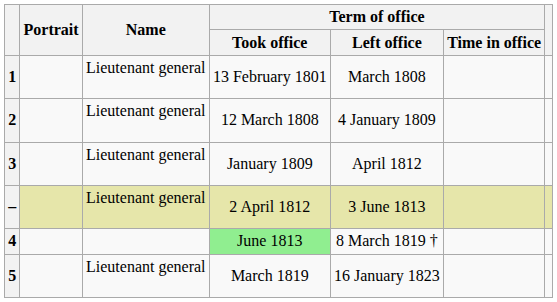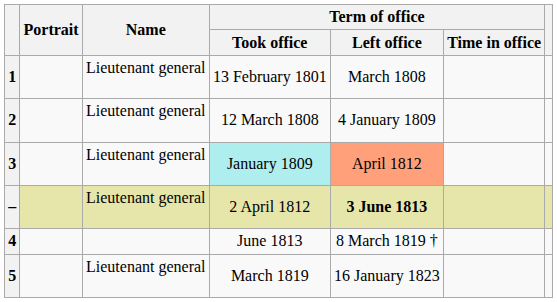(270, 163) no background -> (270, 163) paleturquoise background
(387, 163) no background -> (387, 163) lightsalmon background
(387, 207) normal -> (387, 207) bold
(270, 241) lightgreen background -> (270, 241) no background
